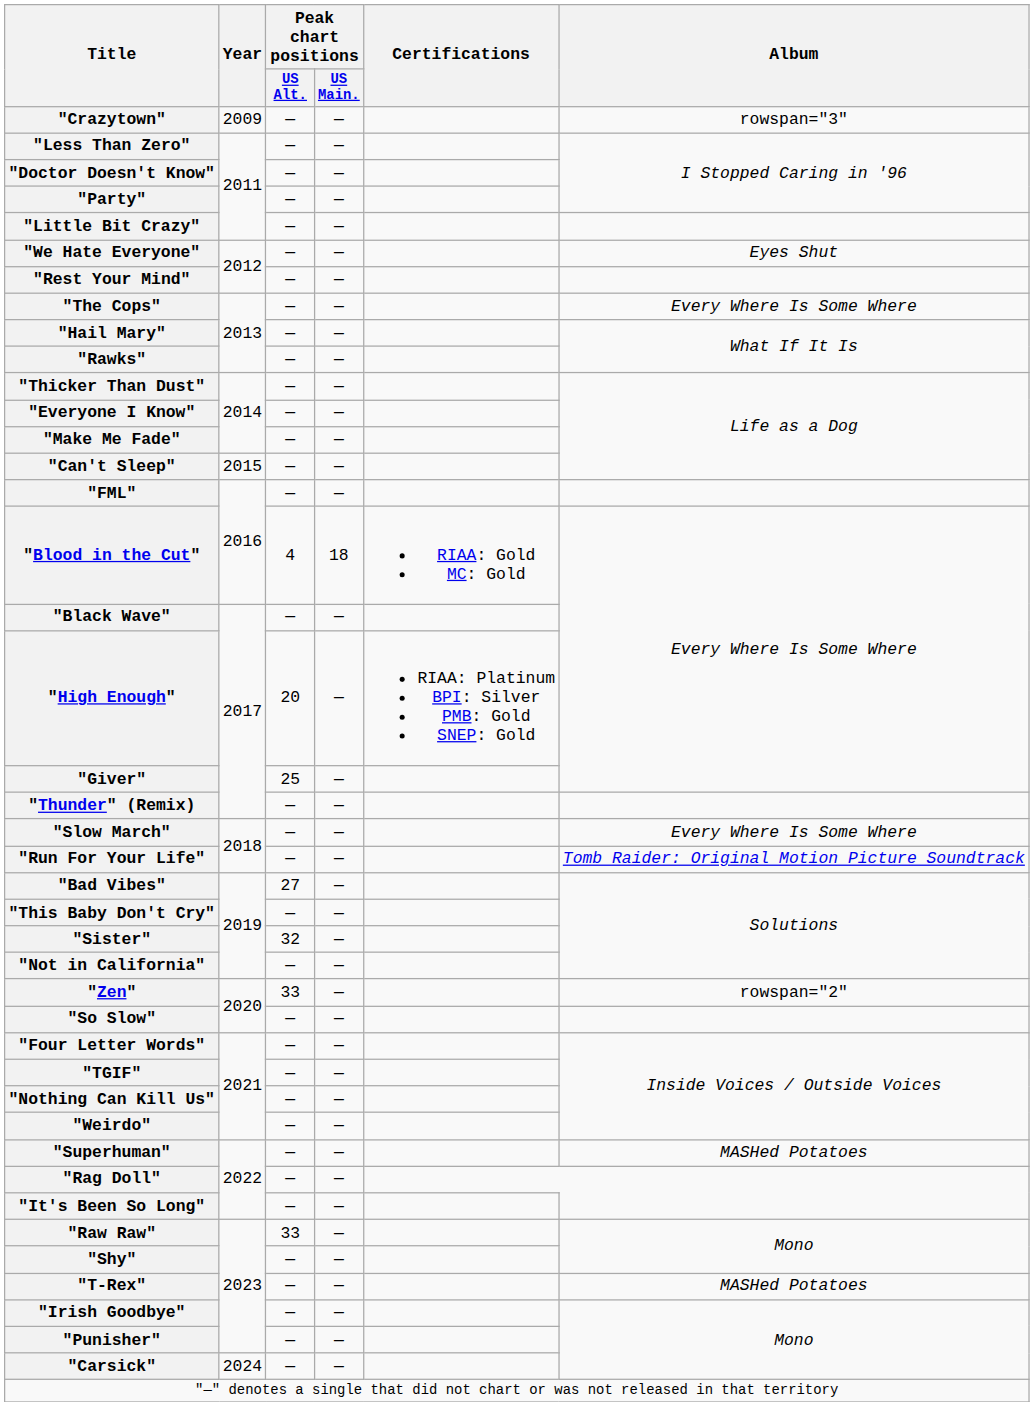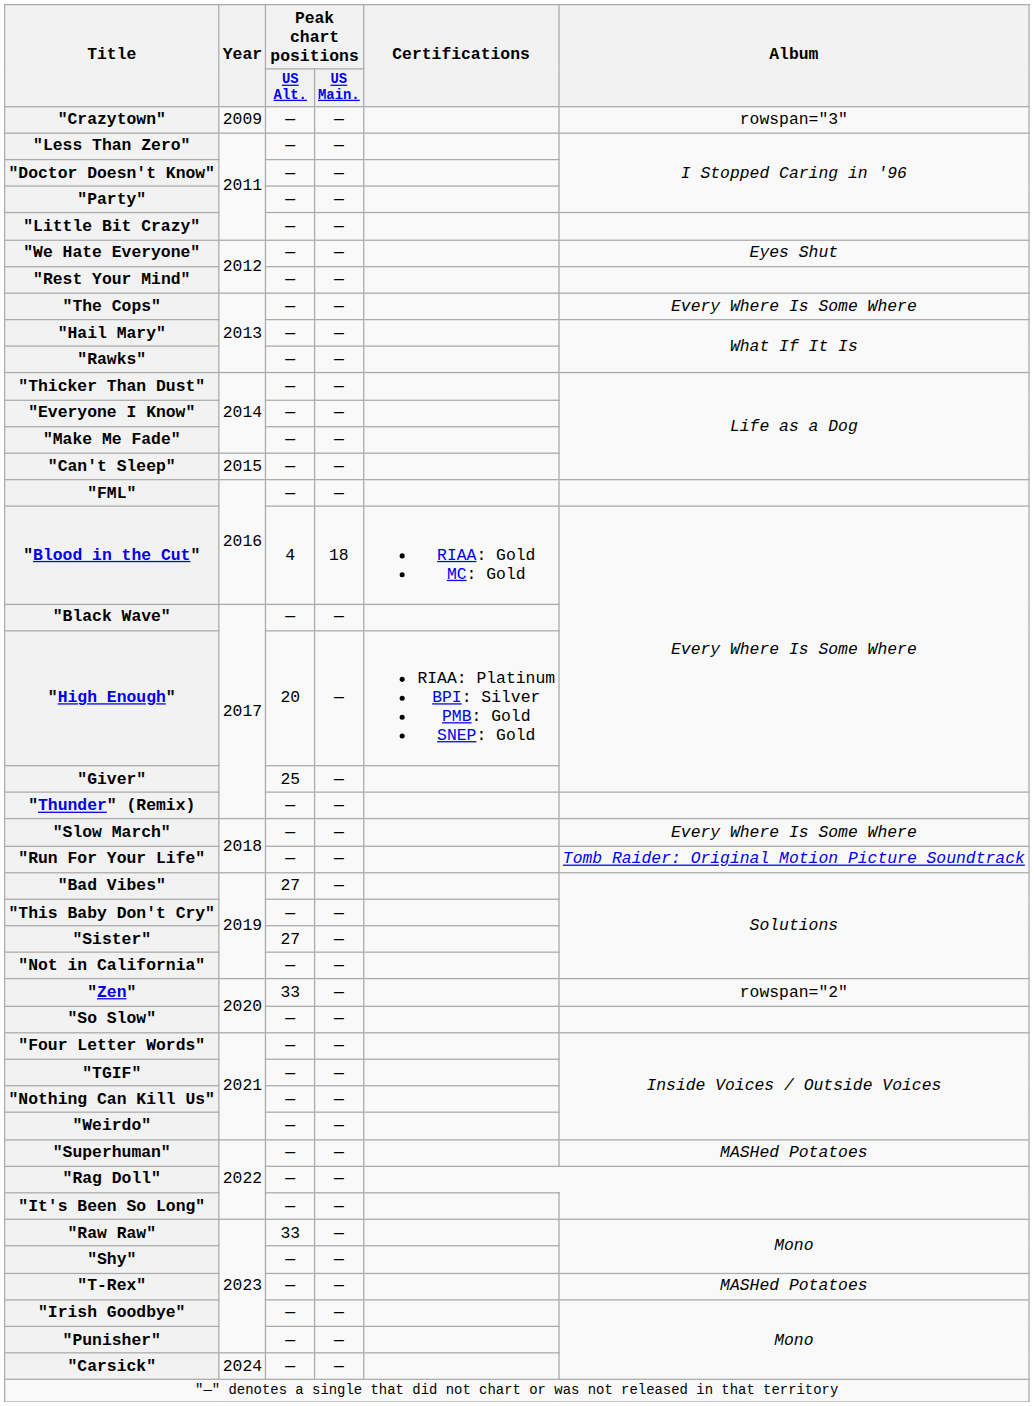(290, 939) 32 -> (290, 939) 27
